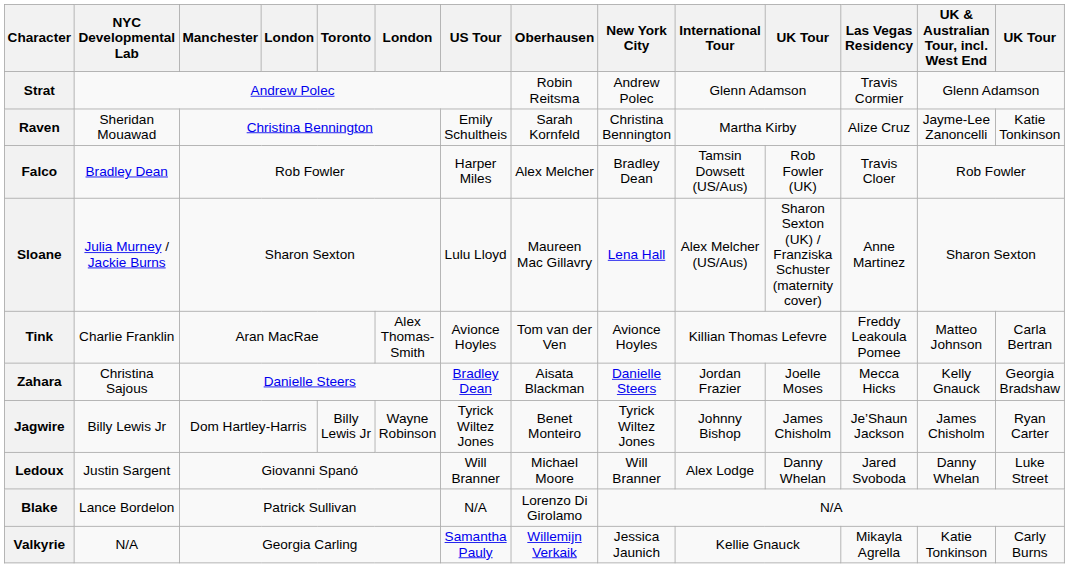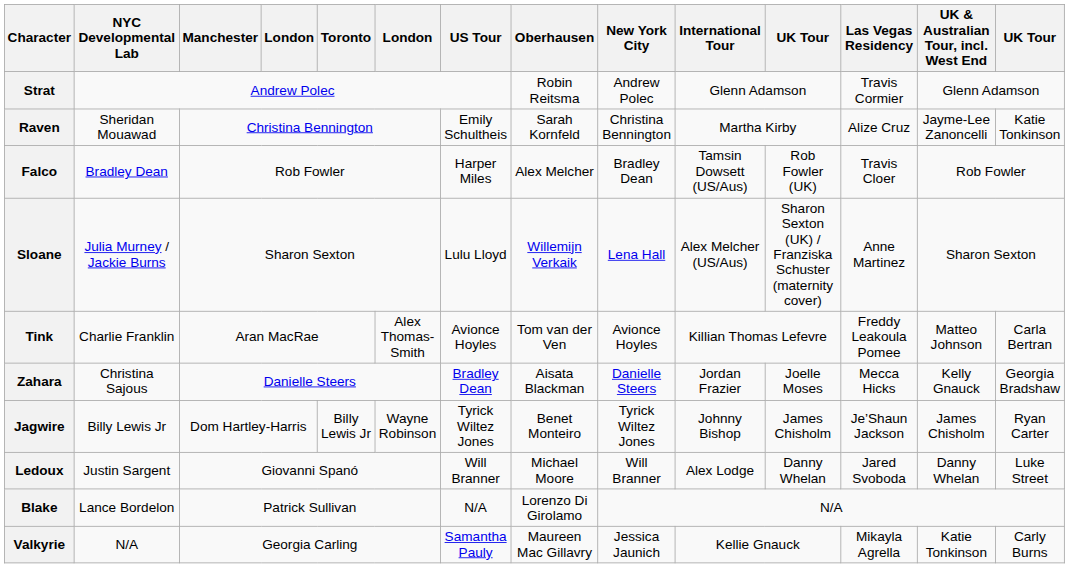(555, 254) Maureen Mac Gillavry -> (555, 254) Willemijn Verkaik
(555, 544) Willemijn Verkaik -> (555, 544) Maureen Mac Gillavry
